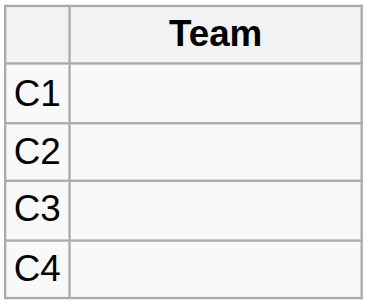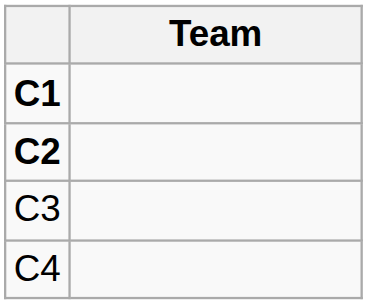(37, 92) normal -> (37, 92) bold
(37, 151) normal -> (37, 151) bold
